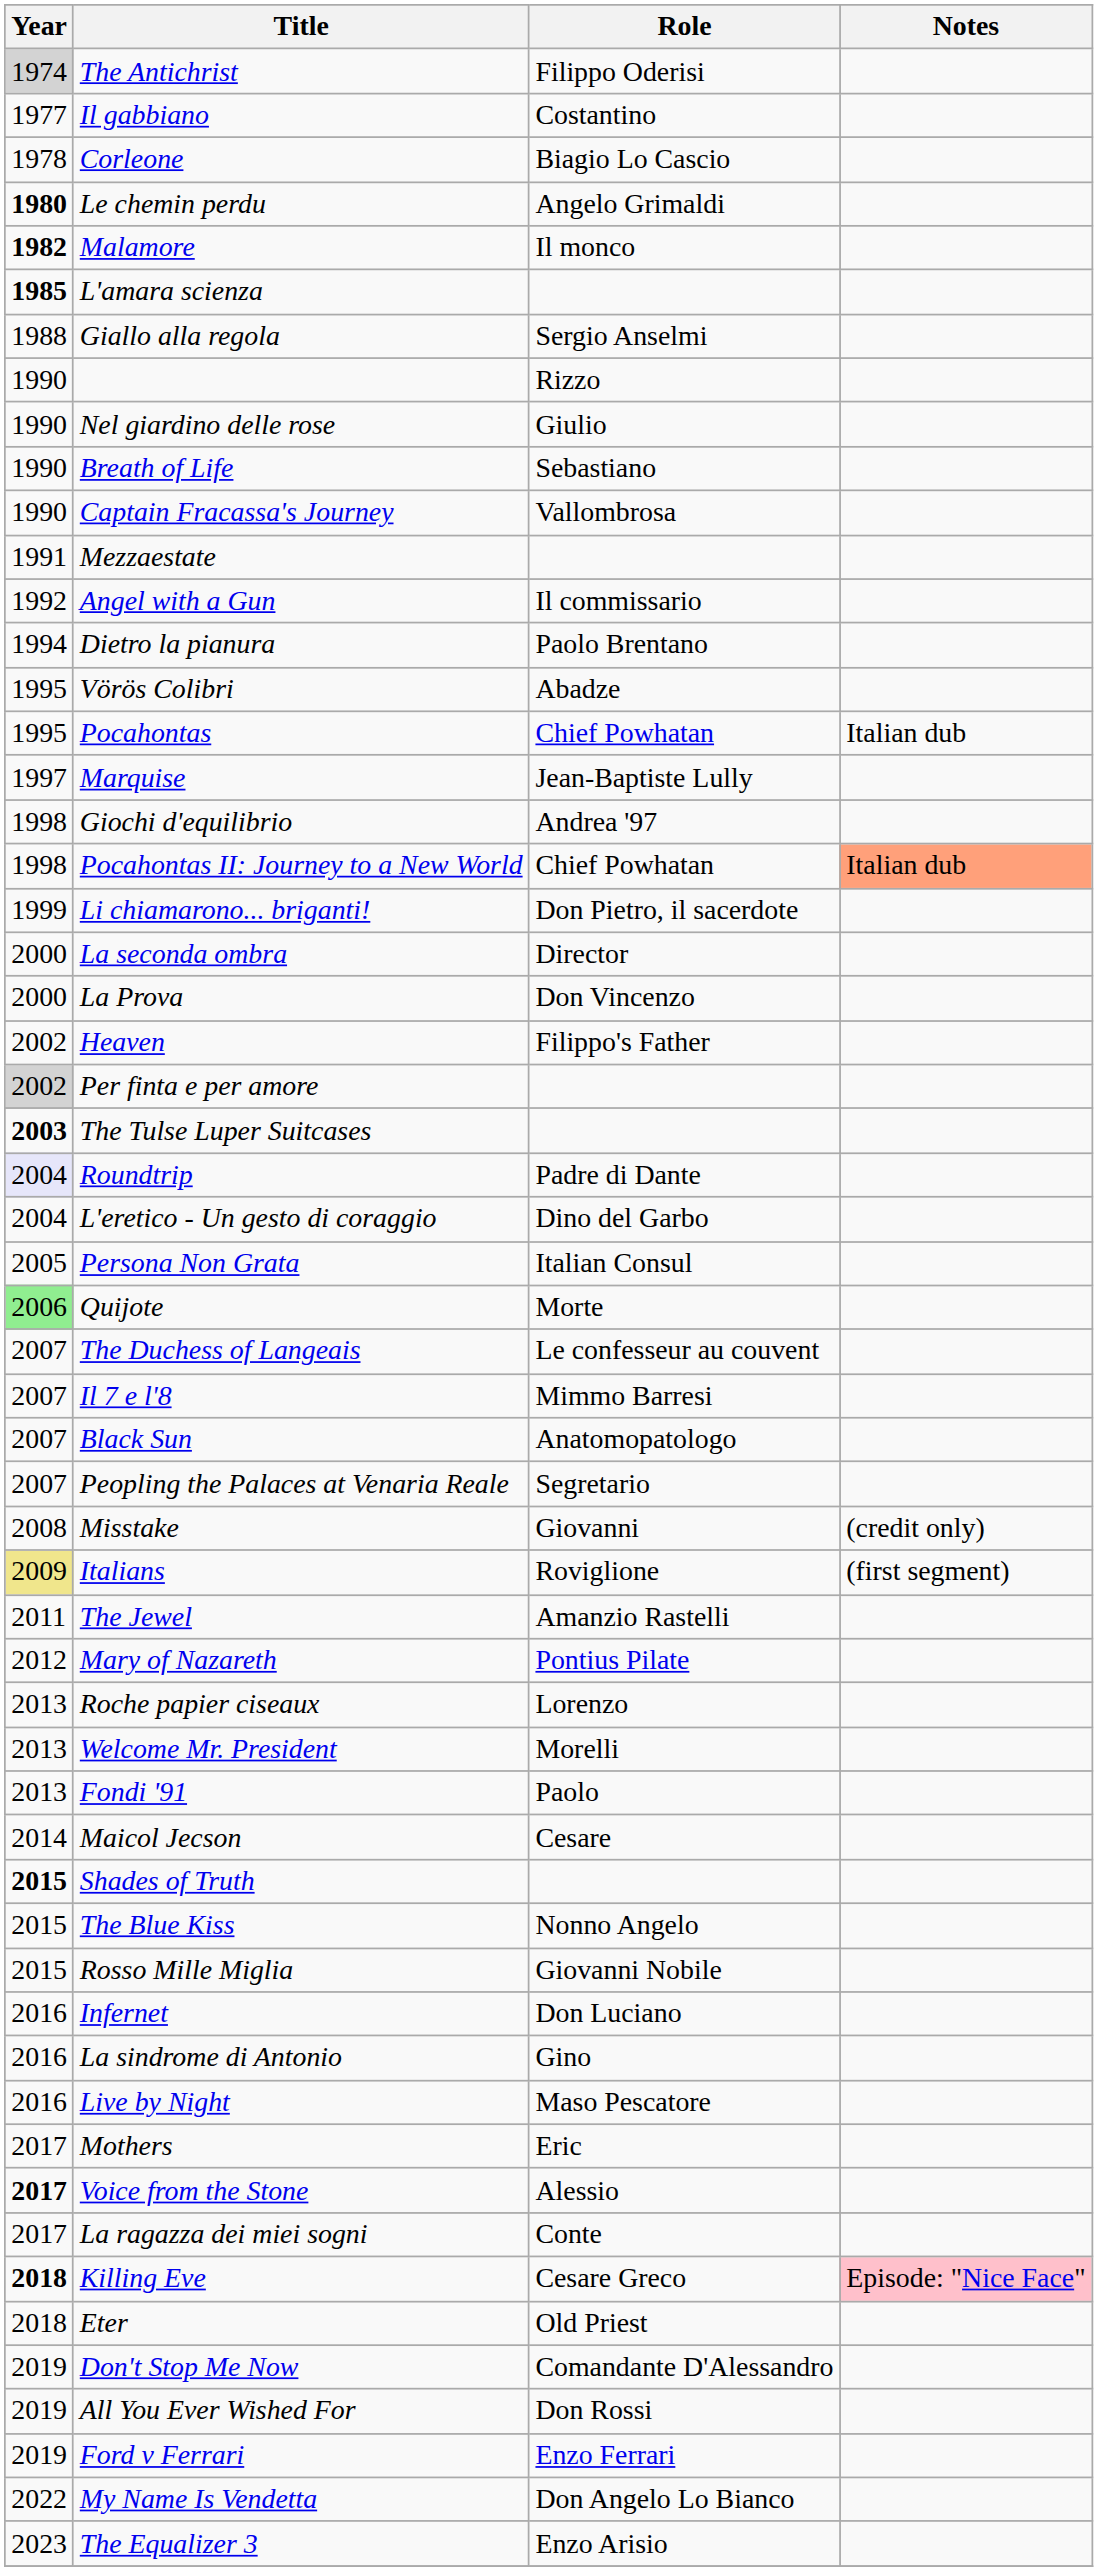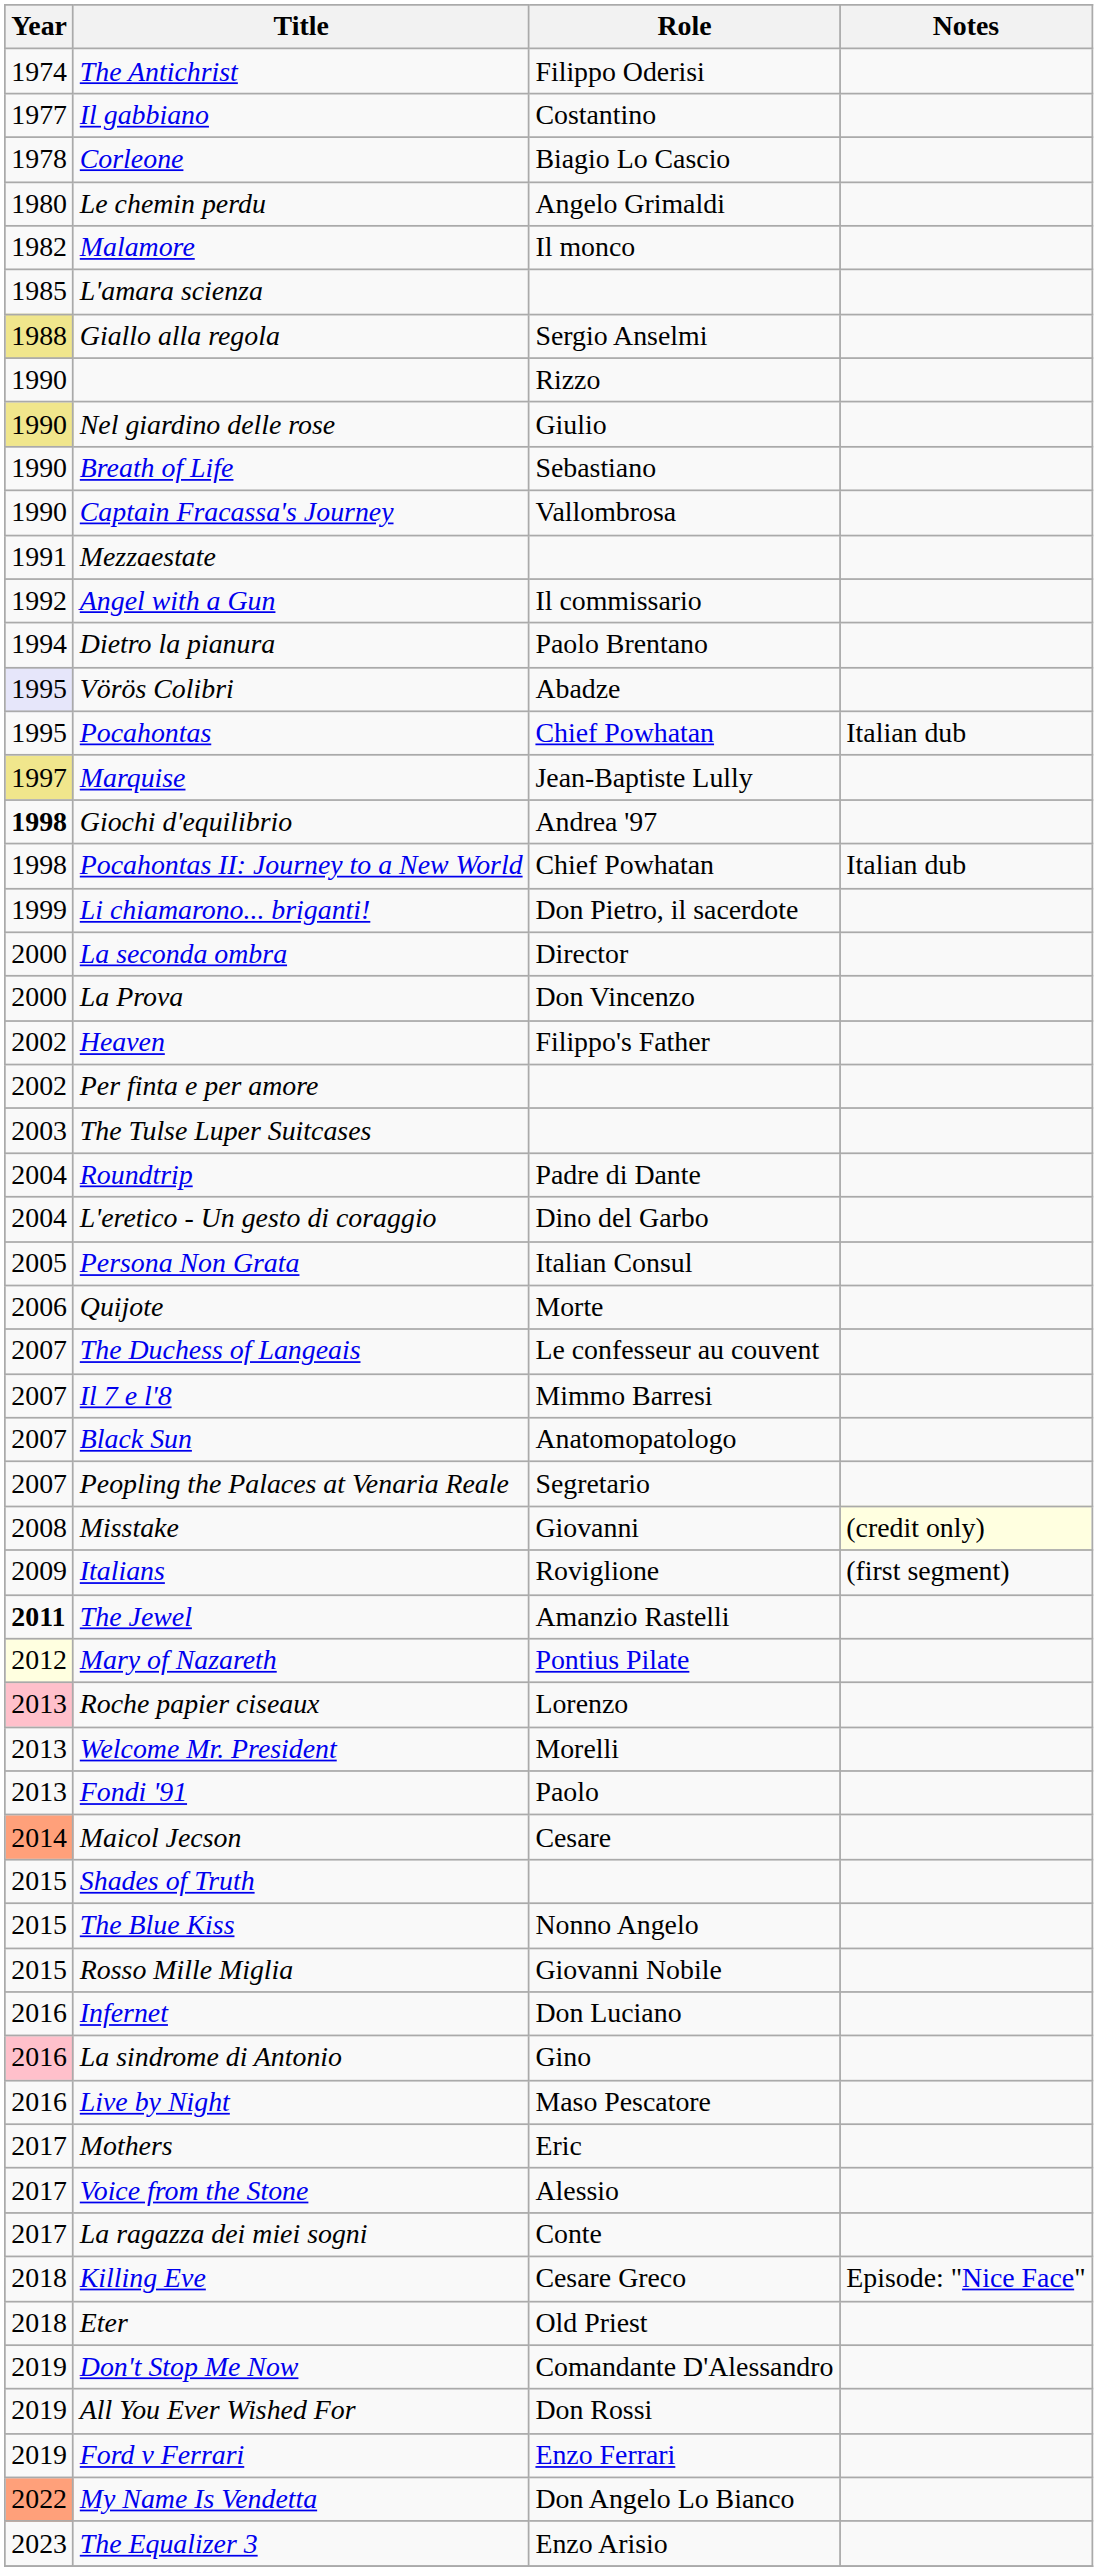(39, 70) lightgrey background -> (39, 70) no background
(39, 203) bold -> (39, 203) normal
(39, 247) bold -> (39, 247) normal
(39, 291) bold -> (39, 291) normal
(39, 335) no background -> (39, 335) khaki background
(39, 423) no background -> (39, 423) khaki background
(39, 688) no background -> (39, 688) lavender background
(39, 777) no background -> (39, 777) khaki background
(39, 821) normal -> (39, 821) bold
(906, 865) lightsalmon background -> (906, 865) no background
(39, 1086) lightgrey background -> (39, 1086) no background
(39, 1130) bold -> (39, 1130) normal
(39, 1174) lavender background -> (39, 1174) no background
(39, 1306) lightgreen background -> (39, 1306) no background
(916, 1527) no background -> (916, 1527) lightyellow background
(39, 1571) khaki background -> (39, 1571) no background
(39, 1616) normal -> (38, 1616) bold
(39, 1660) no background -> (39, 1660) lightyellow background
(39, 1704) no background -> (39, 1704) pink background
(39, 1836) no background -> (39, 1836) lightsalmon background
(39, 1880) bold -> (39, 1880) normal
(39, 2057) no background -> (39, 2057) pink background
(39, 2190) bold -> (39, 2190) normal
(39, 2278) bold -> (39, 2278) normal
(966, 2278) pink background -> (966, 2278) no background
(39, 2499) no background -> (39, 2499) lightsalmon background
